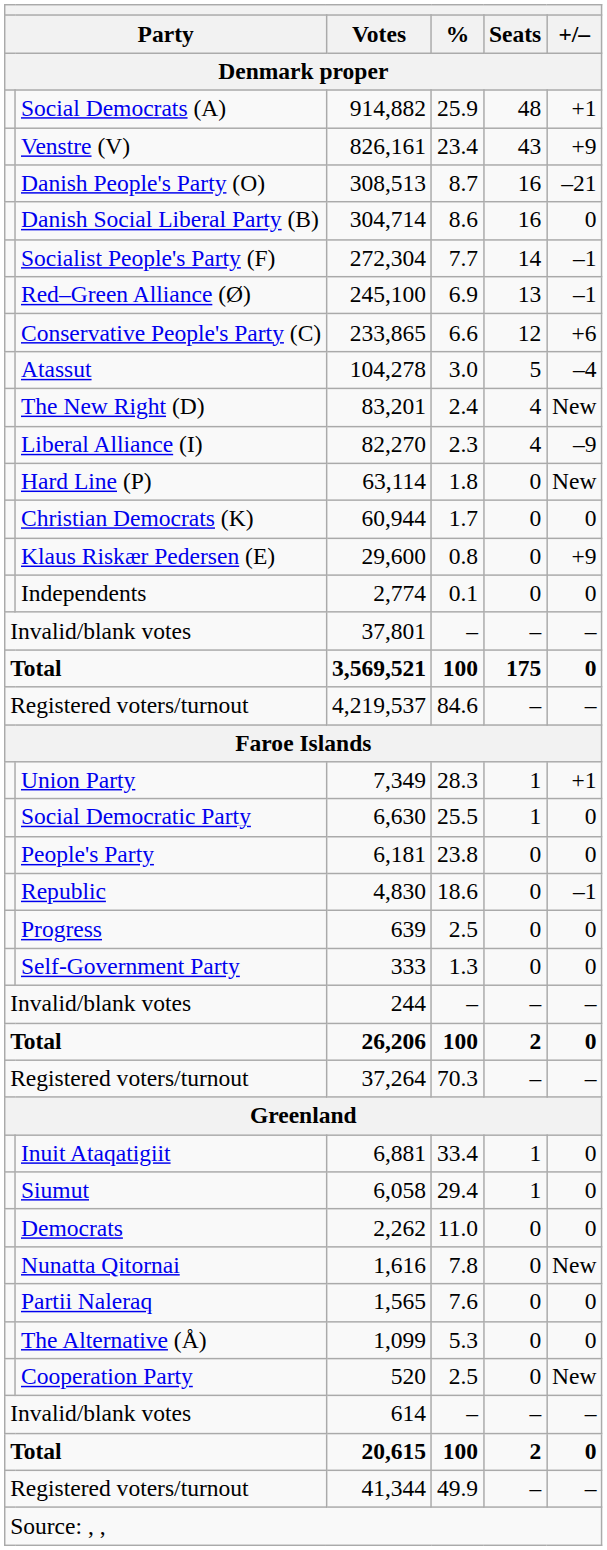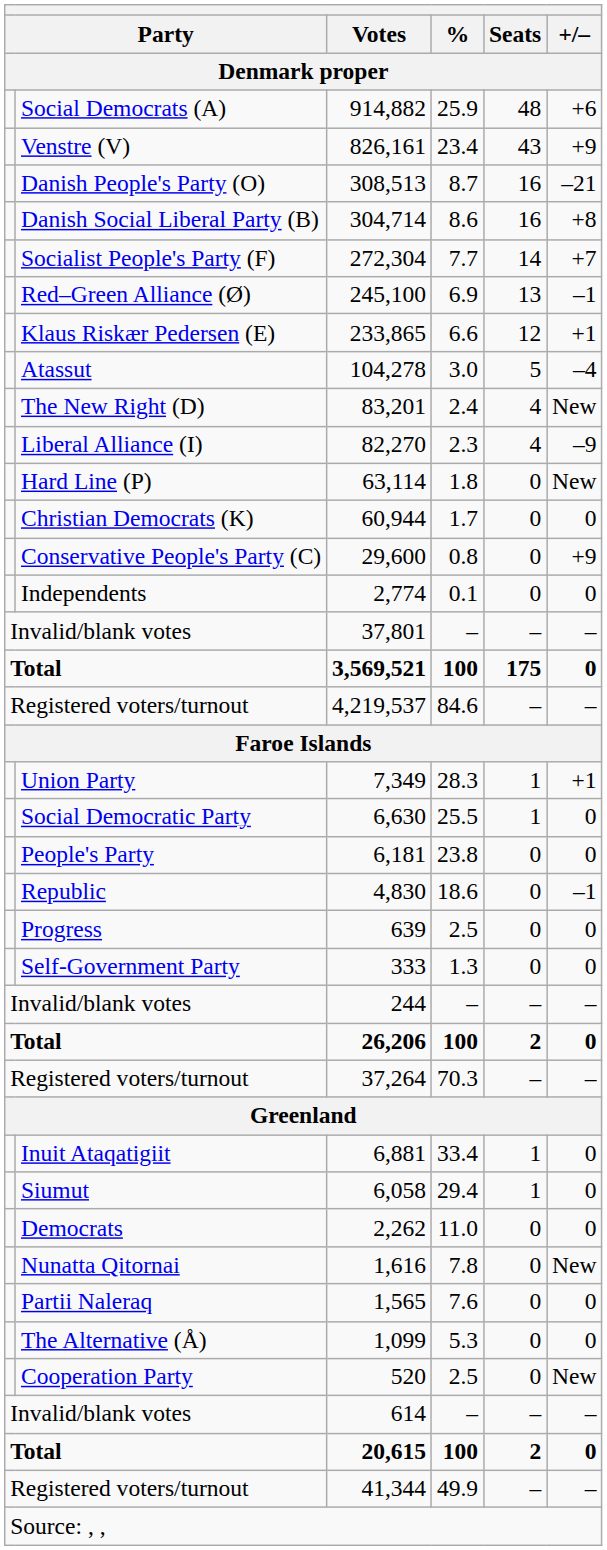(584, 108) +1 -> (584, 108) +6
(591, 220) 0 -> (584, 220) +8
(585, 257) –1 -> (584, 257) +7
(171, 332) Conservative People's Party (C) -> (148, 332) Klaus Riskær Pedersen (E)
(584, 332) +6 -> (584, 332) +1
(148, 556) Klaus Riskær Pedersen (E) -> (171, 556) Conservative People's Party (C)
